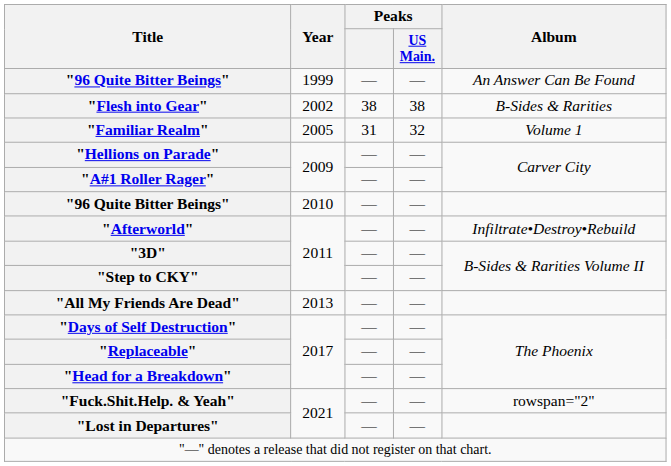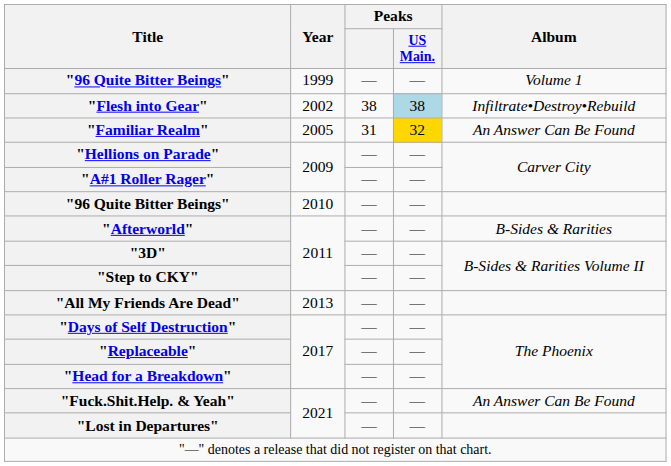(554, 80) An Answer Can Be Found -> (554, 80) Volume 1
(417, 105) no background -> (417, 105) lightblue background
(554, 105) B-Sides & Rarities -> (554, 105) Infiltrate•Destroy•Rebuild
(417, 130) no background -> (417, 130) gold background
(554, 130) Volume 1 -> (554, 130) An Answer Can Be Found
(554, 228) Infiltrate•Destroy•Rebuild -> (554, 228) B-Sides & Rarities
(554, 400) rowspan="2" -> (554, 400) An Answer Can Be Found
